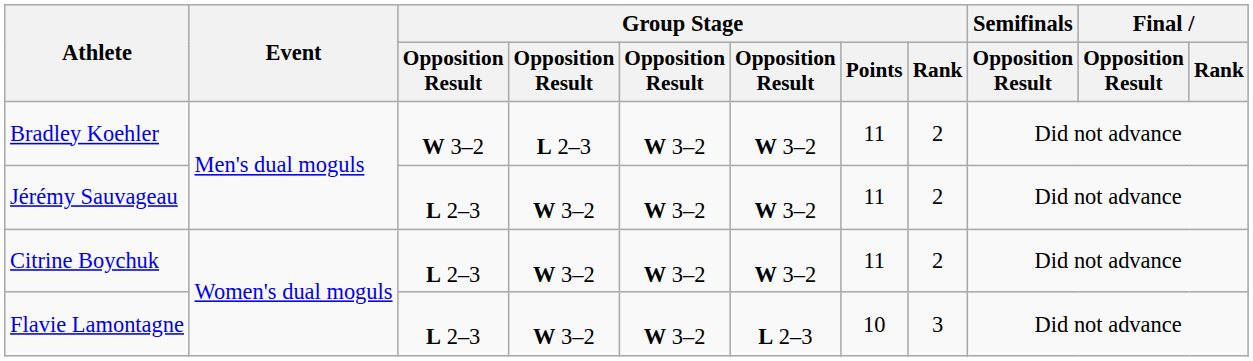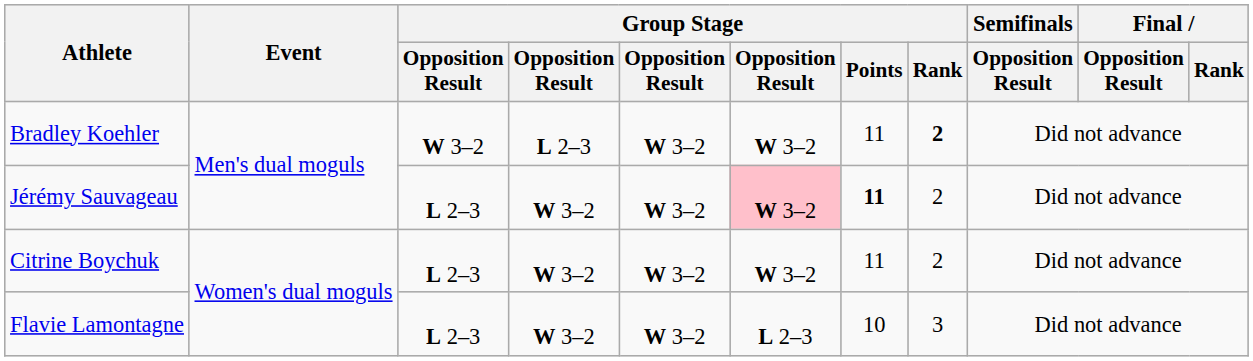(938, 133) normal -> (938, 133) bold
(785, 210) no background -> (785, 210) pink background
(874, 197) normal -> (874, 197) bold
